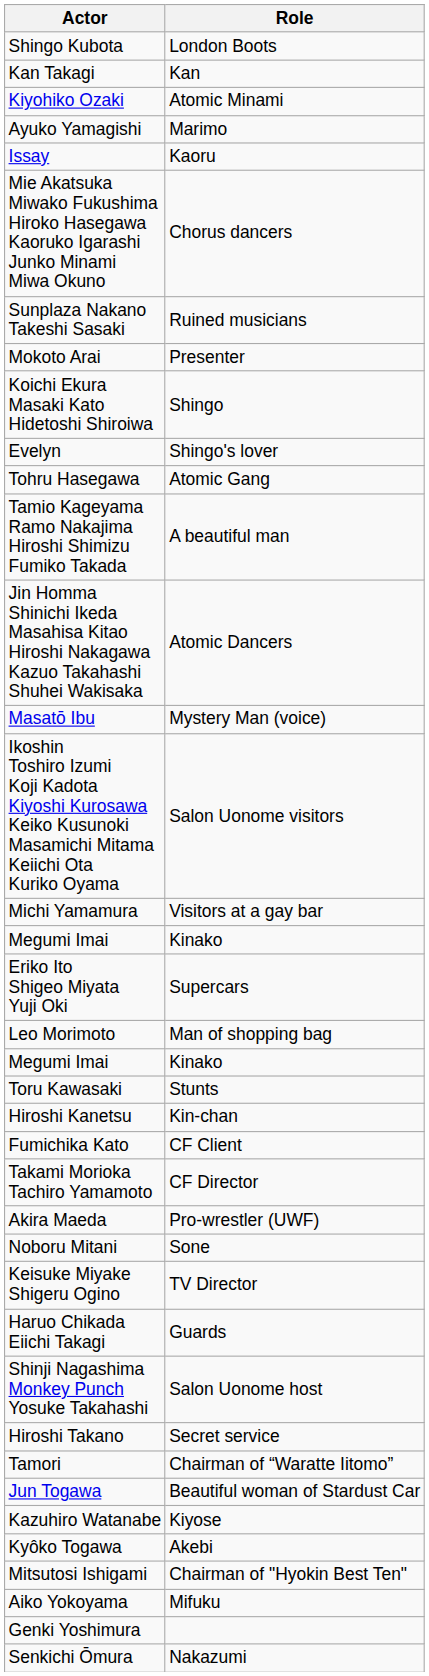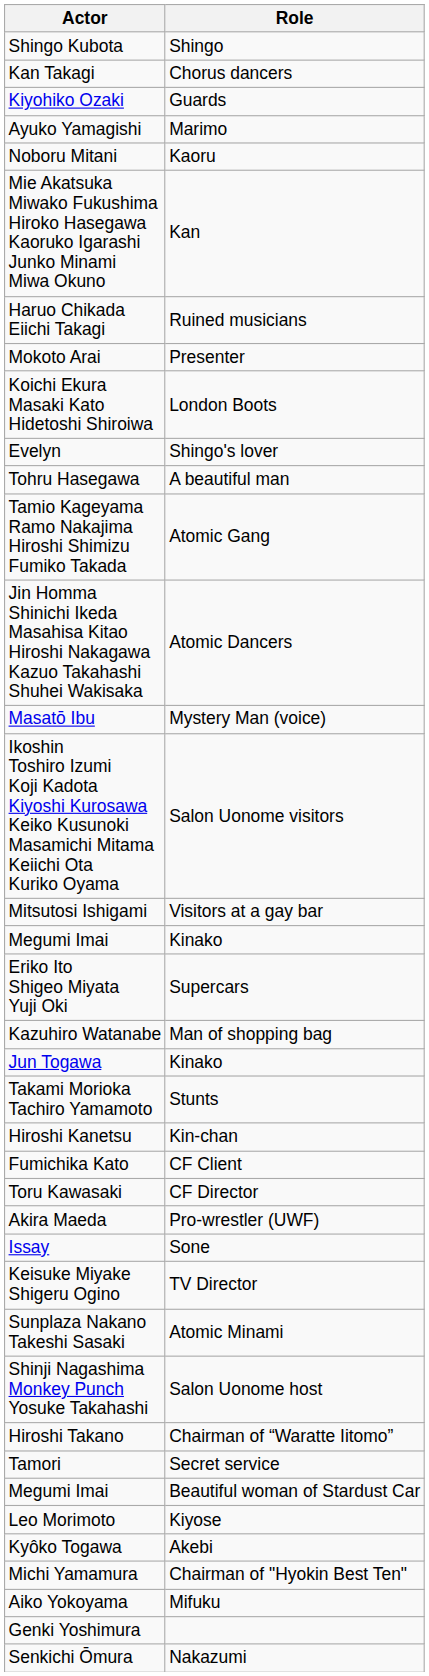(223, 45) London Boots -> (196, 45) Shingo
(185, 73) Kan -> (231, 73) Chorus dancers
(226, 101) Atomic Minami -> (198, 101) Guards
(29, 156) Issay -> (63, 156) Noboru Mitani
(231, 233) Chorus dancers -> (185, 233) Kan
(77, 319) Sunplaza Nakano Takeshi Sasaki -> (67, 319) Haruo Chikada Eiichi Takagi
(196, 404) Shingo -> (223, 404) London Boots
(220, 479) Atomic Gang -> (229, 479) A beautiful man
(229, 536) A beautiful man -> (220, 536) Atomic Gang
(73, 912) Michi Yamamura -> (78, 912) Mitsutosi Ishigami
(62, 1034) Leo Morimoto -> (85, 1034) Kazuhiro Watanabe
(58, 1062) Megumi Imai -> (55, 1062) Jun Togawa
(65, 1089) Toru Kawasaki -> (80, 1099) Takami Morioka Tachiro Yamamoto
(80, 1182) Takami Morioka Tachiro Yamamoto -> (65, 1192) Toru Kawasaki
(63, 1247) Noboru Mitani -> (29, 1247) Issay
(67, 1332) Haruo Chikada Eiichi Takagi -> (77, 1332) Sunplaza Nakano Takeshi Sasaki
(198, 1332) Guards -> (226, 1332) Atomic Minami
(224, 1436) Secret service -> (281, 1436) Chairman of “Waratte Iitomo”
(281, 1464) Chairman of “Waratte Iitomo” -> (224, 1464) Secret service
(55, 1492) Jun Togawa -> (58, 1492) Megumi Imai
(85, 1519) Kazuhiro Watanabe -> (62, 1519) Leo Morimoto
(78, 1574) Mitsutosi Ishigami -> (73, 1574) Michi Yamamura
